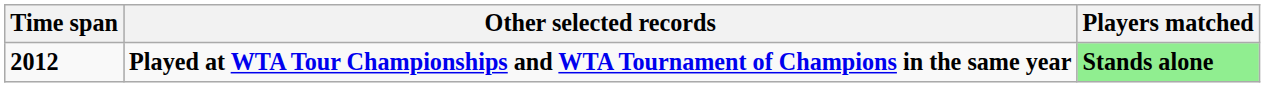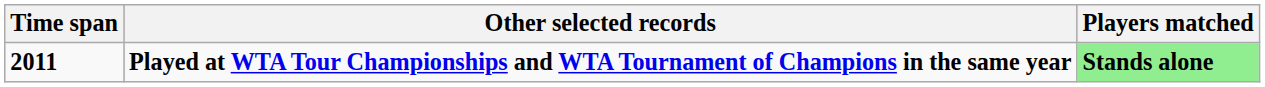(34, 61) 2012 -> (34, 61) 2011
